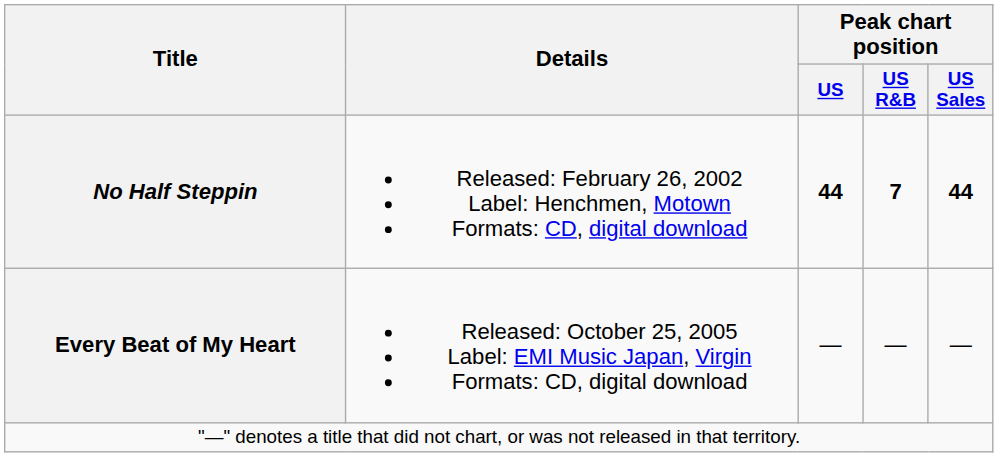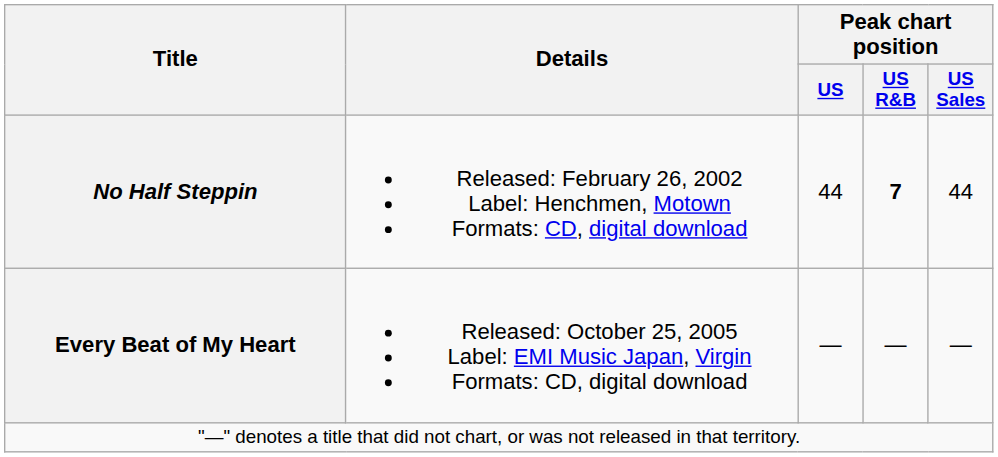(830, 191) bold -> (830, 191) normal
(961, 191) bold -> (961, 191) normal
